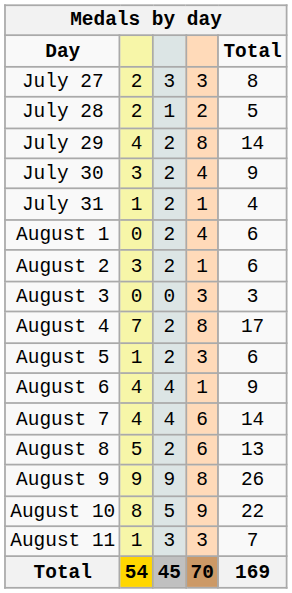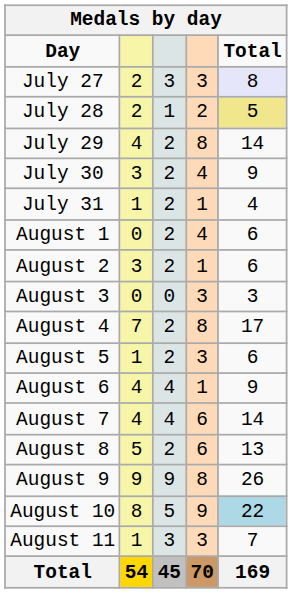(253, 82) no background -> (253, 82) lavender background
(253, 113) no background -> (253, 113) khaki background
(253, 511) no background -> (253, 511) lightblue background
